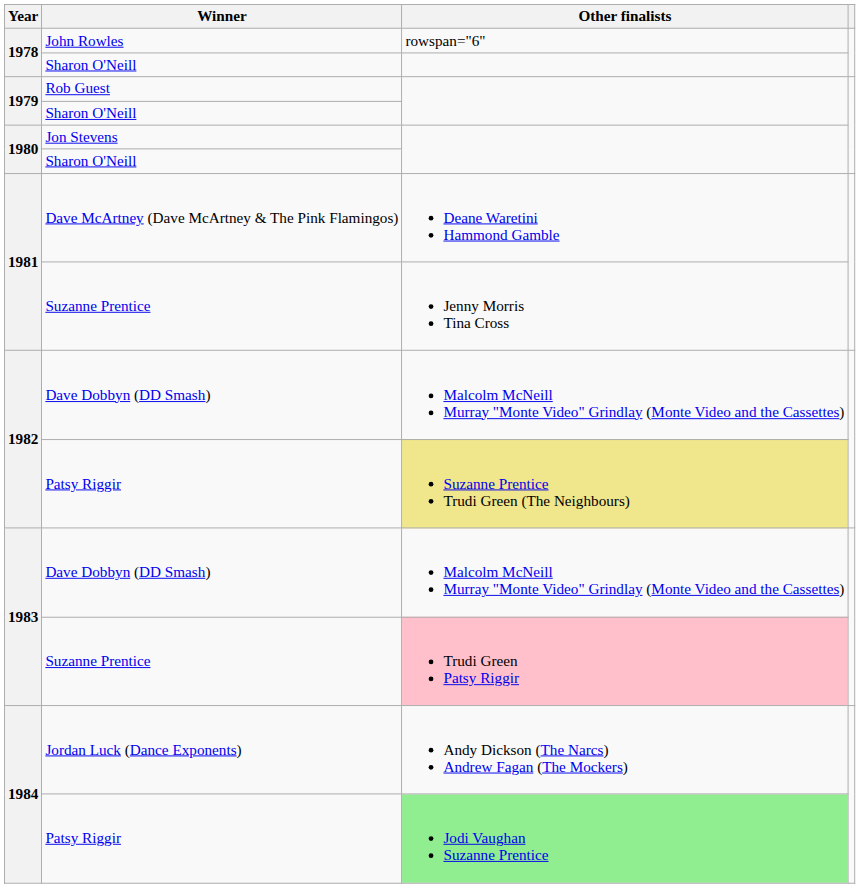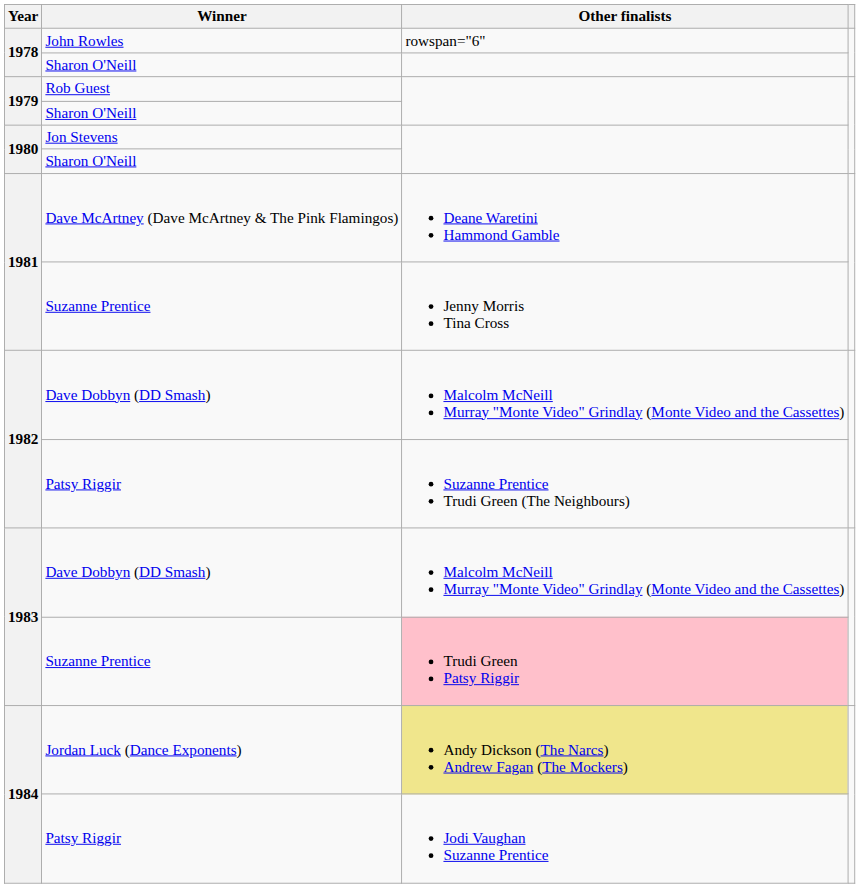(625, 492) khaki background -> (625, 492) no background
(625, 758) no background -> (625, 758) khaki background
(625, 847) lightgreen background -> (625, 847) no background
